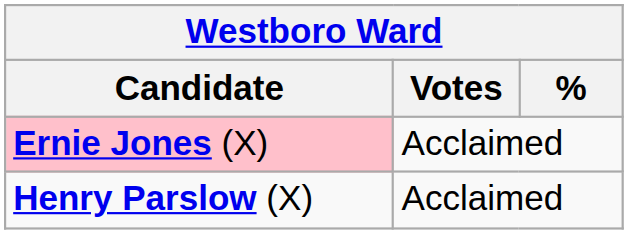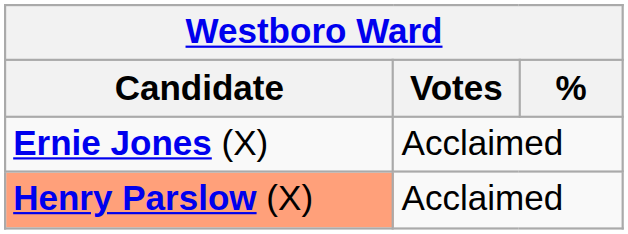(141, 143) pink background -> (141, 143) no background
(163, 198) no background -> (163, 198) lightsalmon background
